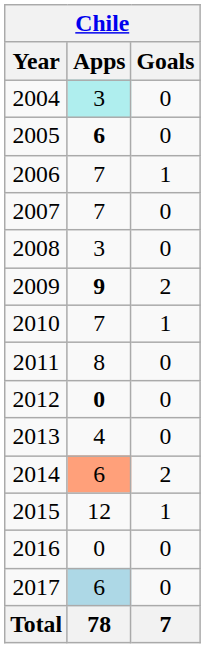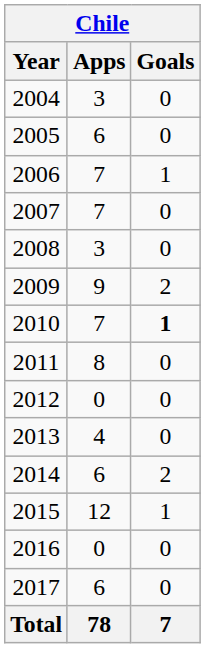(99, 98) paleturquoise background -> (99, 98) no background
(99, 135) bold -> (99, 135) normal
(99, 286) bold -> (99, 286) normal
(165, 323) normal -> (165, 323) bold
(99, 398) bold -> (99, 398) normal
(99, 473) lightsalmon background -> (99, 473) no background
(99, 586) lightblue background -> (99, 586) no background
